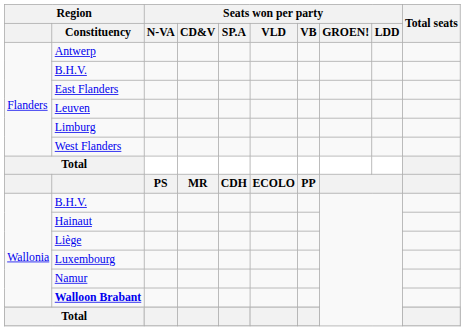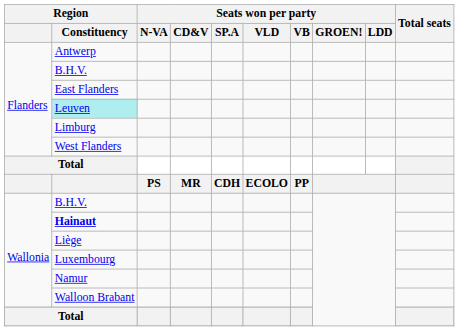(72, 108) no background -> (72, 108) paleturquoise background
(73, 221) normal -> (75, 221) bold
(98, 297) bold -> (95, 297) normal
